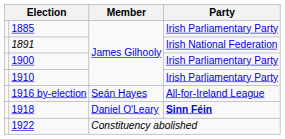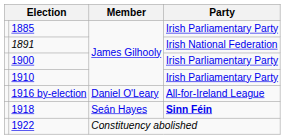(119, 93) Seán Hayes -> (125, 93) Daniel O'Leary
(125, 110) Daniel O'Leary -> (119, 110) Seán Hayes
